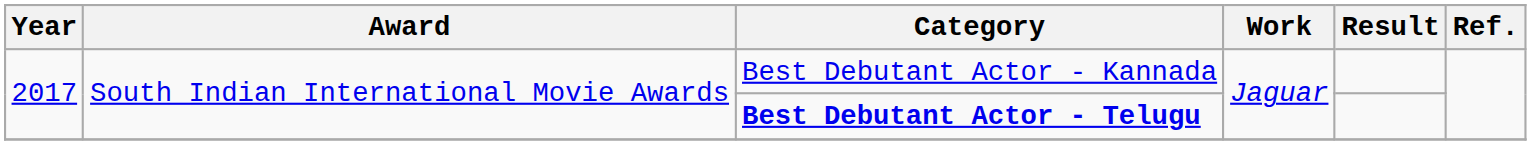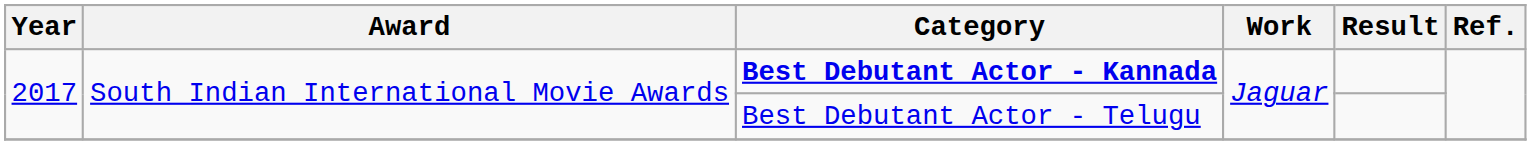(980, 72) normal -> (980, 72) bold
(971, 116) bold -> (971, 116) normal
